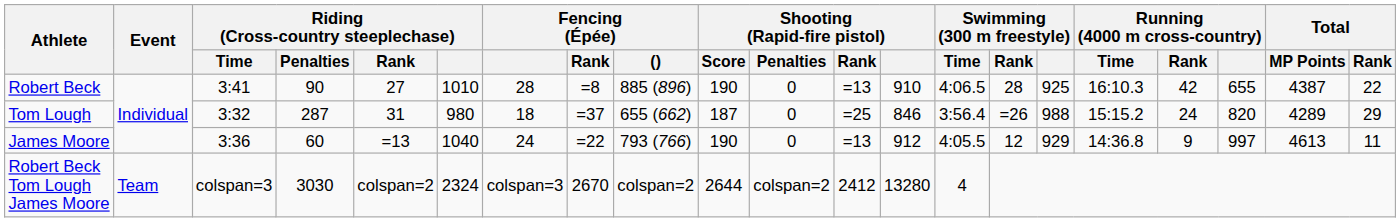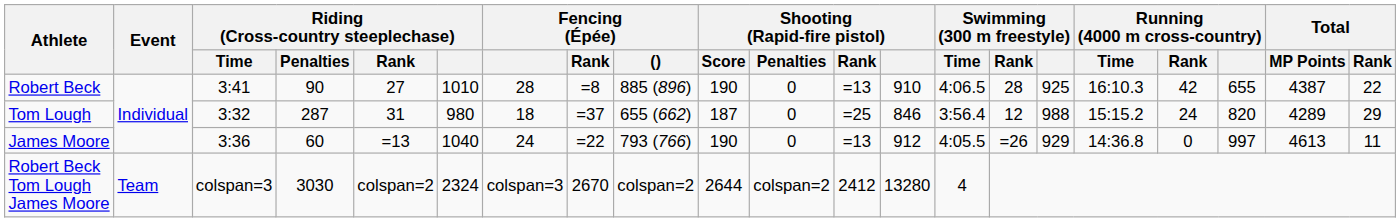(1014, 114) =26 -> (1014, 114) 12
(1014, 141) 12 -> (1014, 141) =26
(1188, 141) 9 -> (1188, 141) 0
